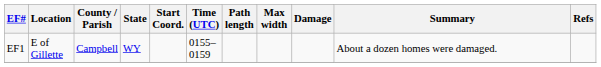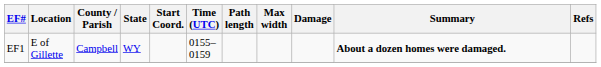(417, 48) normal -> (421, 48) bold
